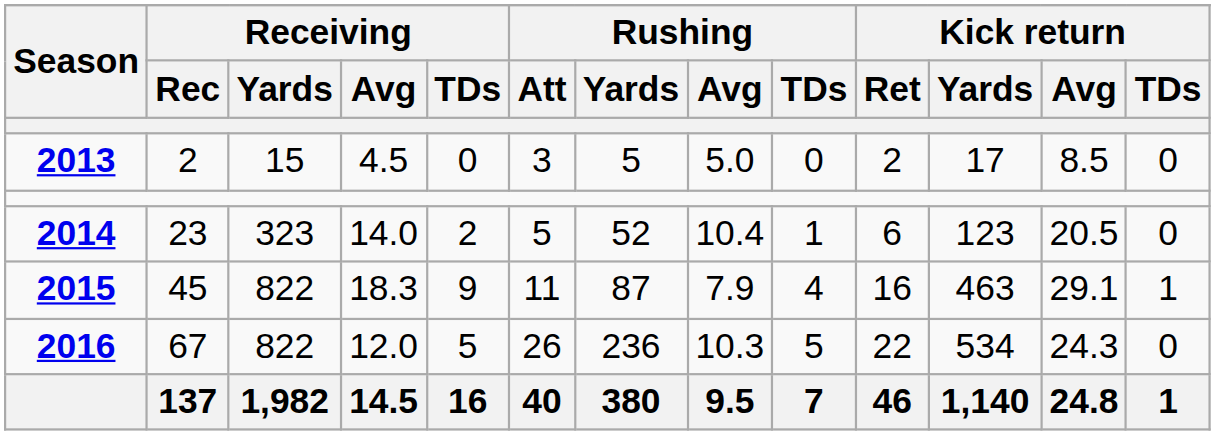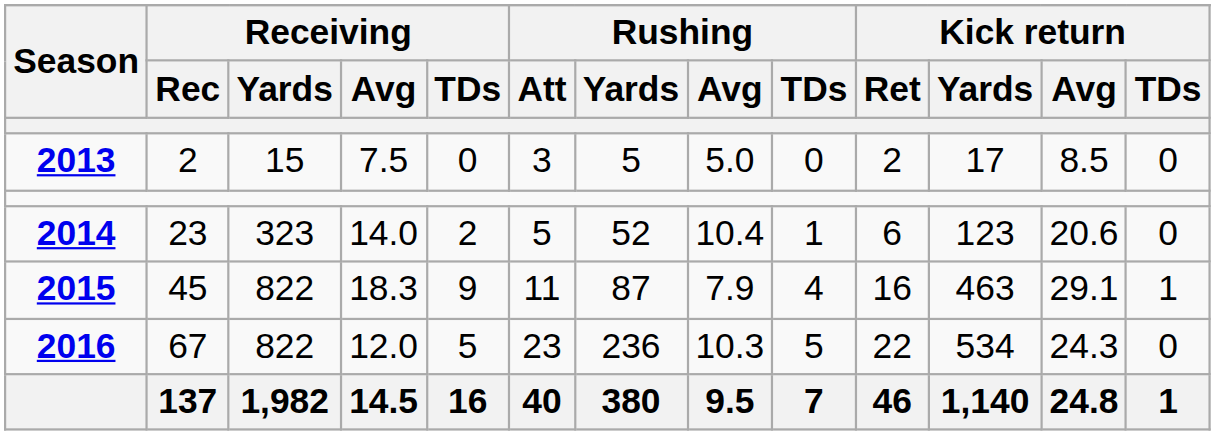(384, 160) 4.5 -> (384, 160) 7.5
(1084, 233) 20.5 -> (1084, 233) 20.6
(542, 345) 26 -> (542, 345) 23
